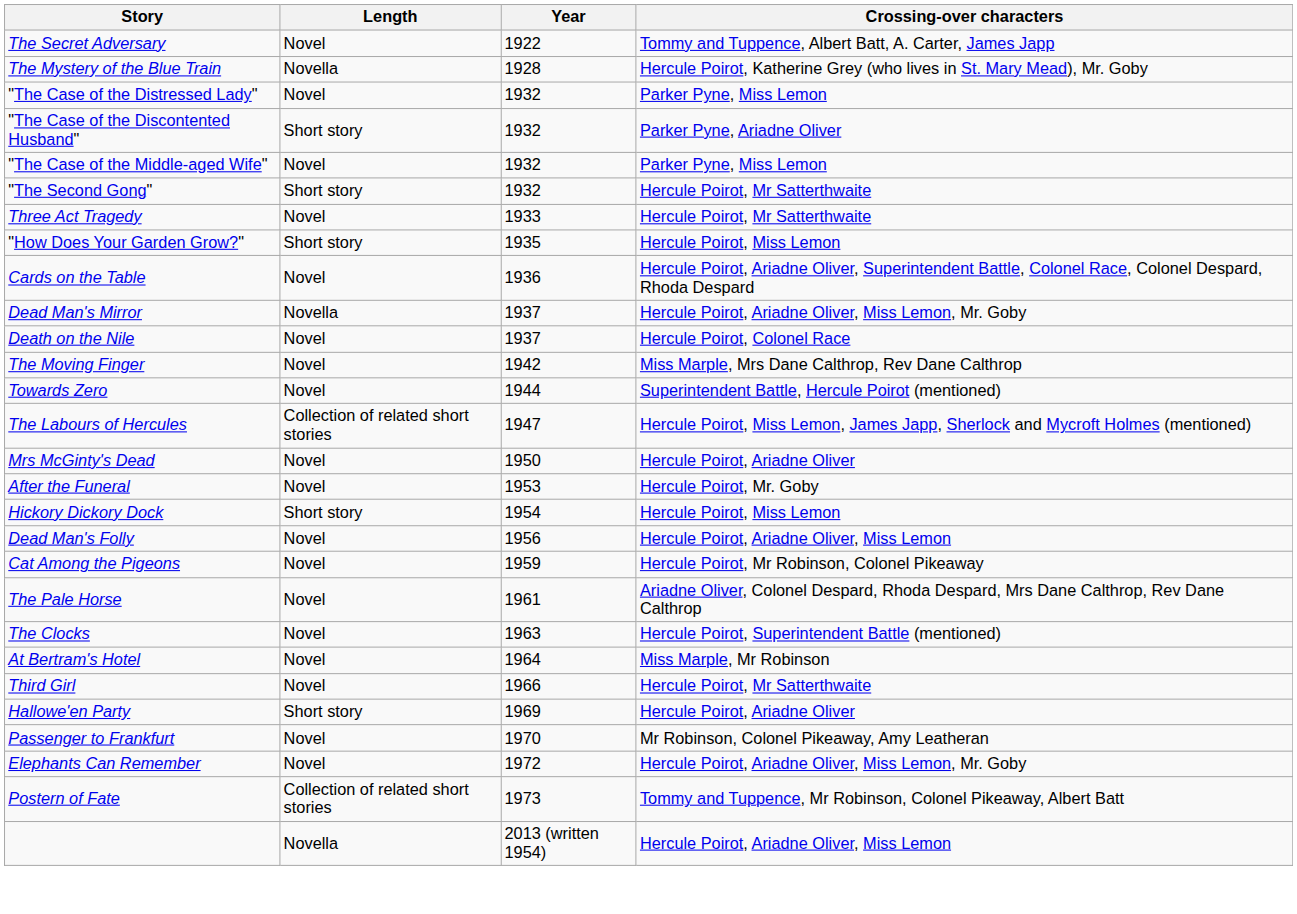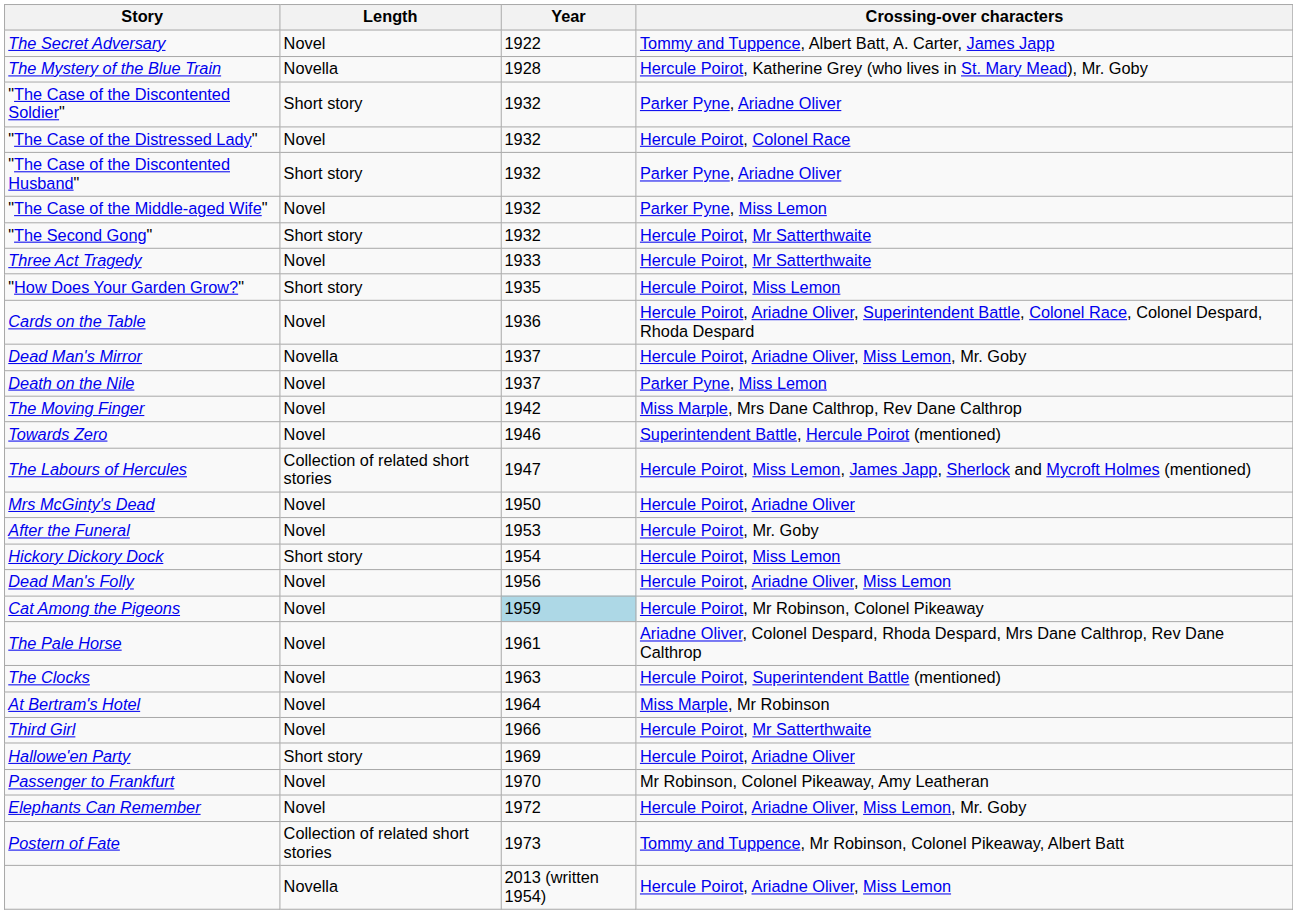+ row: (119, 104)
(733, 95) Parker Pyne, Miss Lemon -> (745, 139) Hercule Poirot, Colonel Race
(745, 338) Hercule Poirot, Colonel Race -> (733, 383) Parker Pyne, Miss Lemon
(523, 390) 1944 -> (523, 434) 1946
(523, 564) no background -> (523, 608) lightblue background
